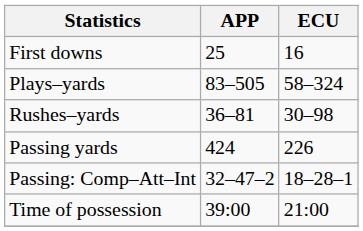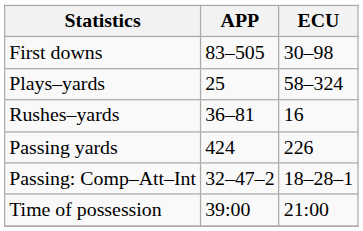(215, 52) 25 -> (235, 52) 83–505
(294, 52) 16 -> (309, 52) 30–98
(235, 84) 83–505 -> (215, 84) 25
(309, 115) 30–98 -> (294, 115) 16
